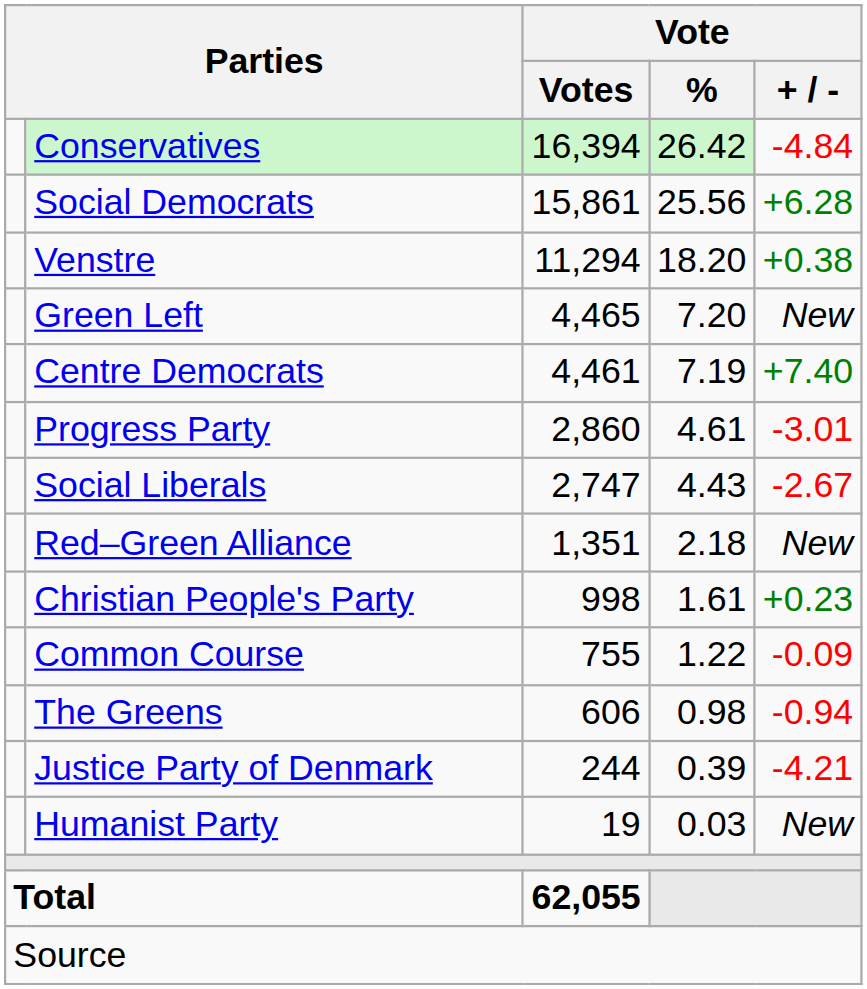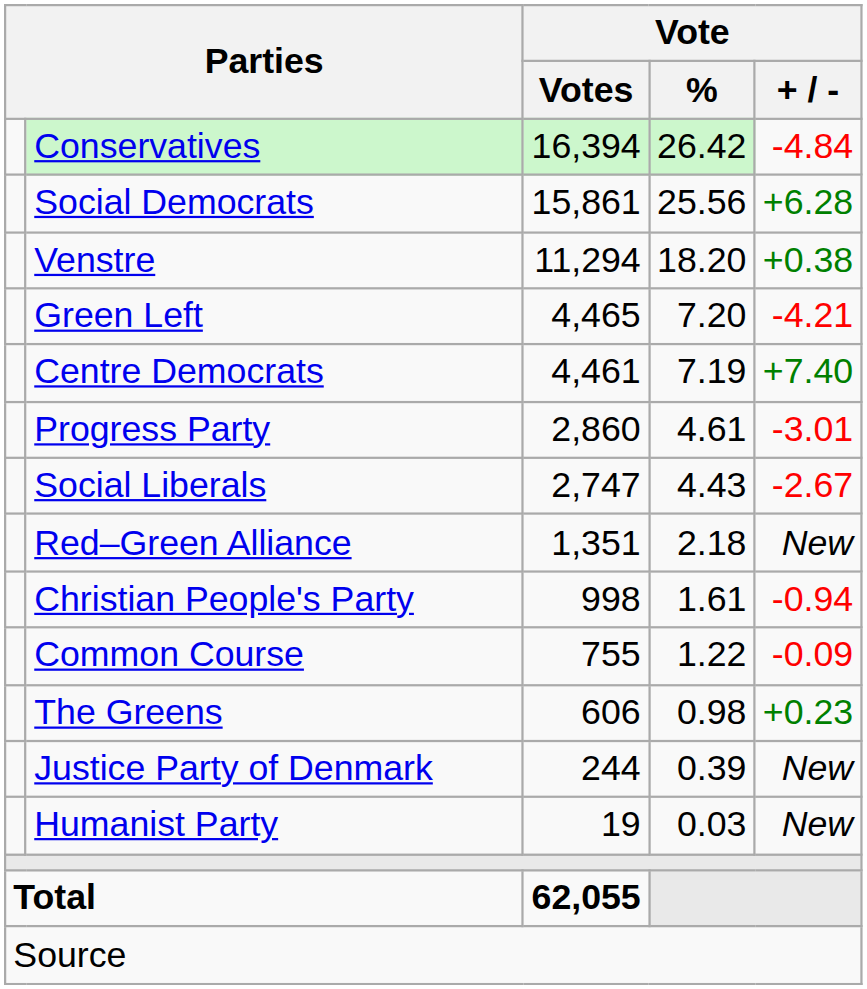(817, 315) New -> (812, 315) -4.21
(808, 598) +0.23 -> (812, 598) -0.94
(812, 711) -0.94 -> (808, 711) +0.23
(812, 768) -4.21 -> (817, 768) New
